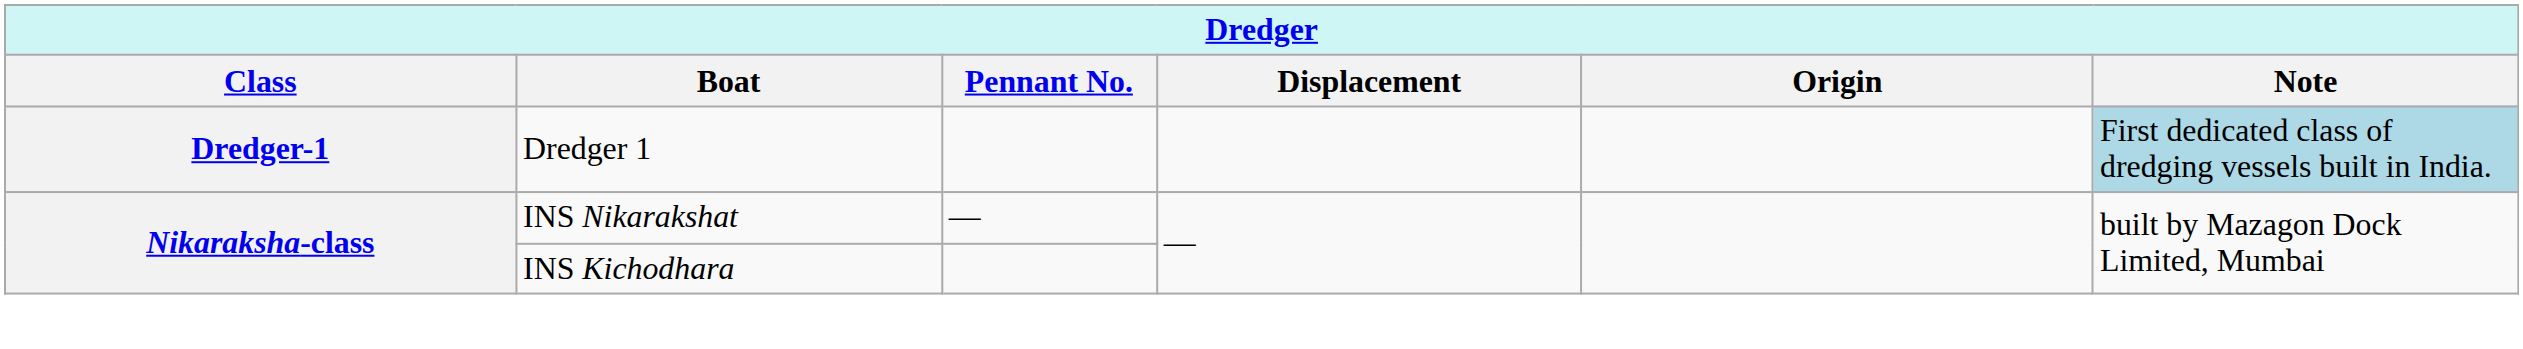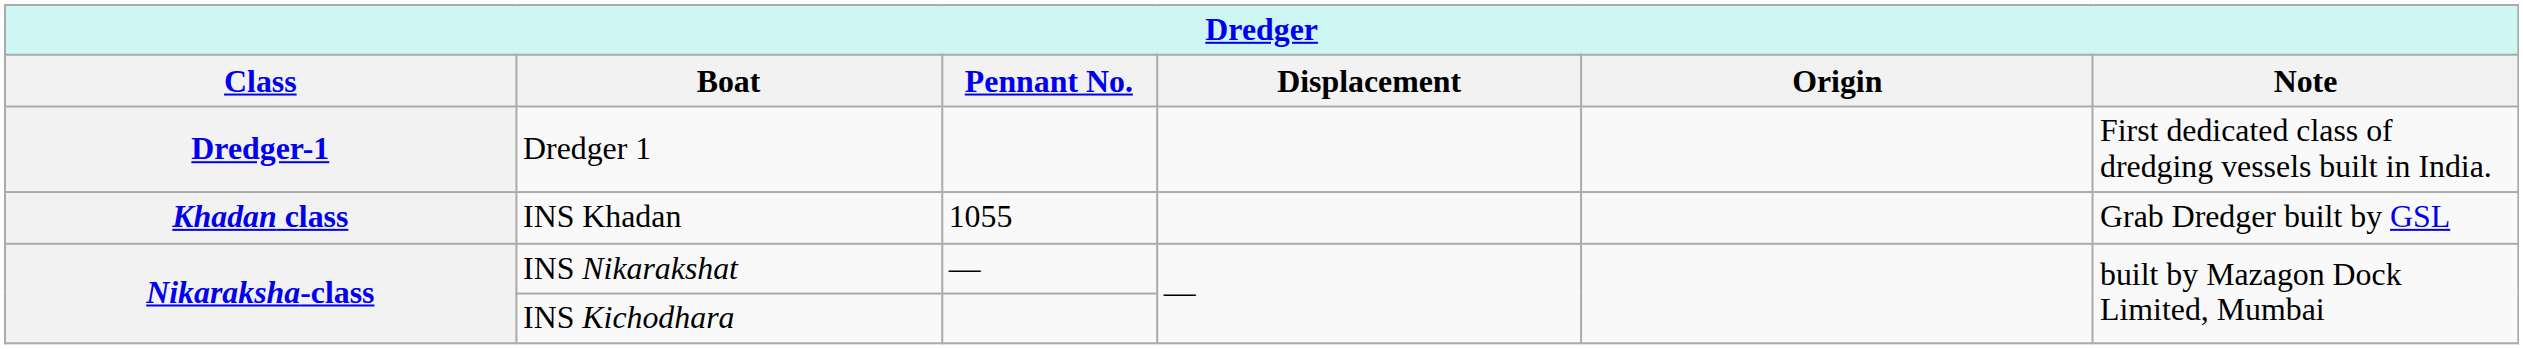(2296, 148) lightblue background -> (2296, 148) no background
+ row: (602, 217)
